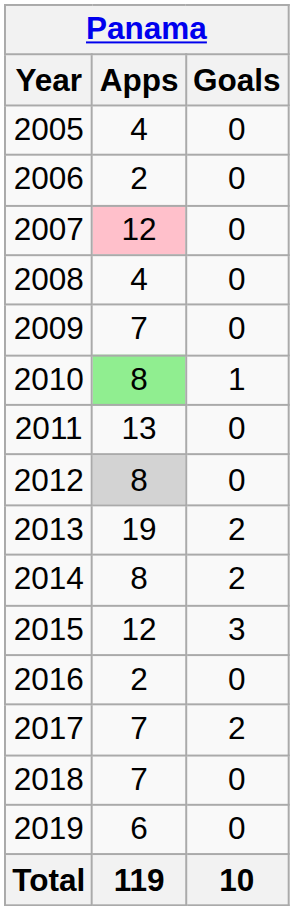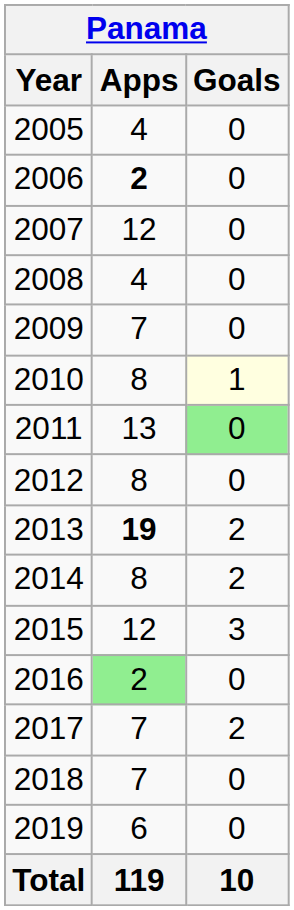(139, 179) normal -> (139, 179) bold
(139, 229) pink background -> (139, 229) no background
(139, 379) lightgreen background -> (139, 379) no background
(237, 379) no background -> (237, 379) lightyellow background
(237, 429) no background -> (237, 429) lightgreen background
(139, 479) lightgrey background -> (139, 479) no background
(139, 529) normal -> (139, 529) bold
(139, 679) no background -> (139, 679) lightgreen background
